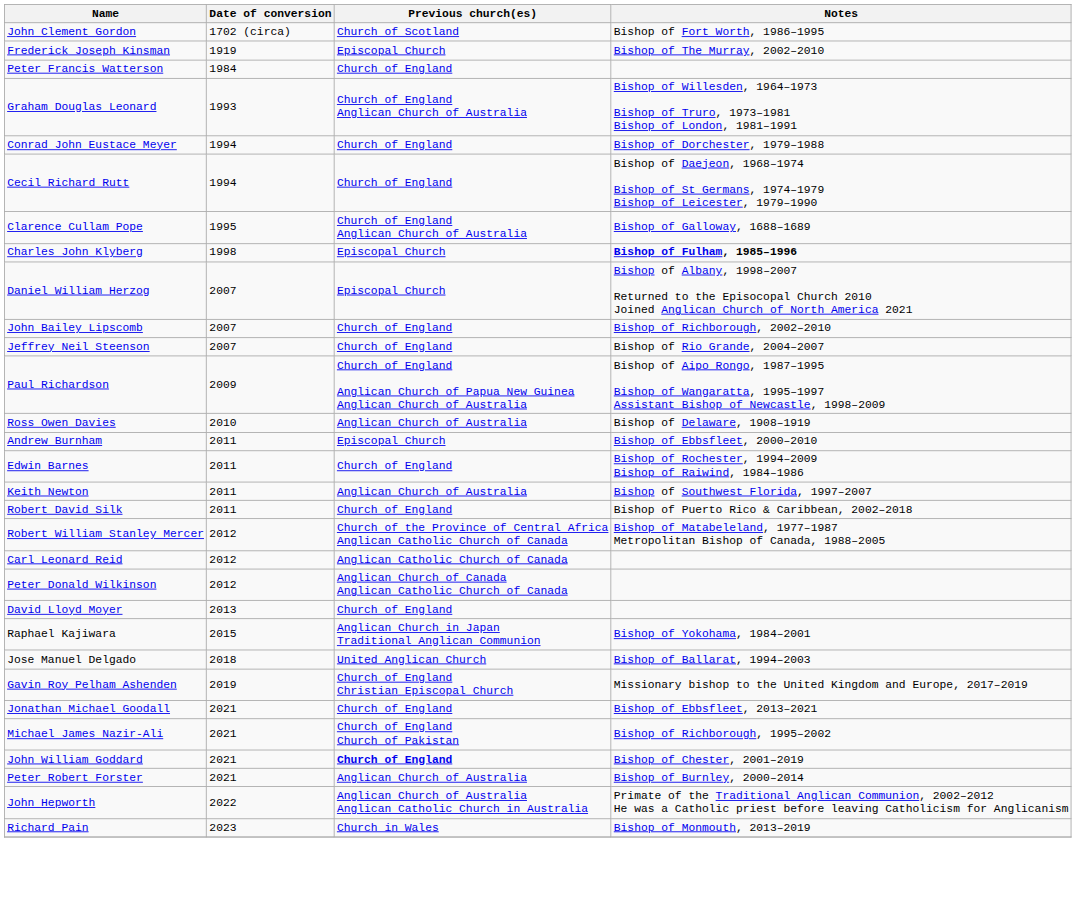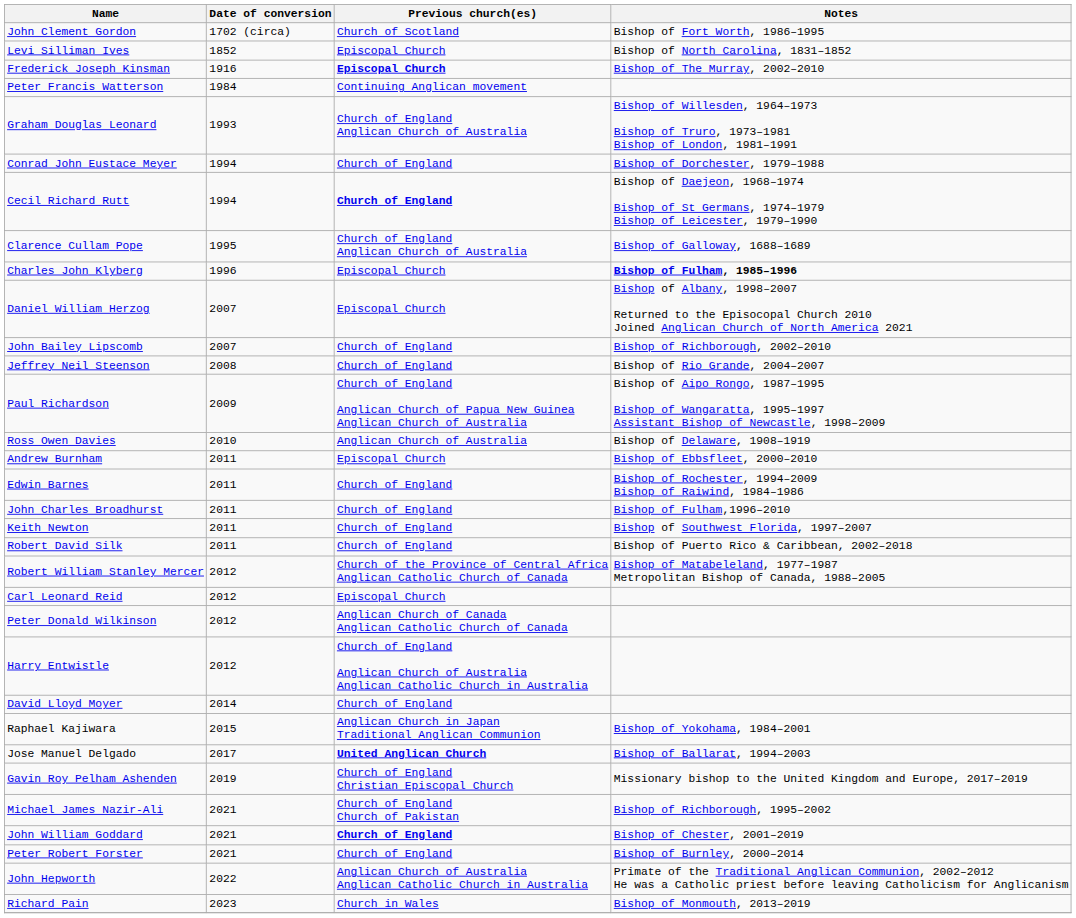+ row: (68, 51)
(223, 51) 1919 -> (223, 69) 1916
(391, 51) normal -> (391, 69) bold
(395, 69) Church of England -> (432, 87) Continuing Anglican movement
(395, 183) normal -> (395, 201) bold
(223, 252) 1998 -> (223, 271) 1996
(223, 347) 2007 -> (223, 365) 2008
+ row: (85, 510)
(432, 491) Anglican Church of Australia -> (395, 528) Church of England
(452, 560) Anglican Catholic Church of Canada -> (391, 596) Episcopal Church
+ row: (58, 666)
(223, 610) 2013 -> (223, 704) 2014
(223, 659) 2018 -> (223, 754) 2017
(412, 659) normal -> (412, 754) bold
- row: (89, 709)
(432, 778) Anglican Church of Australia -> (395, 854) Church of England
